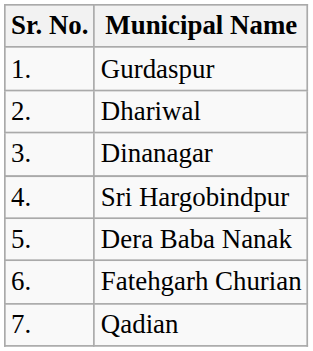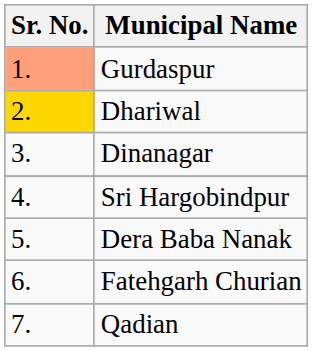(21, 68) no background -> (21, 68) lightsalmon background
(21, 111) no background -> (21, 111) gold background
